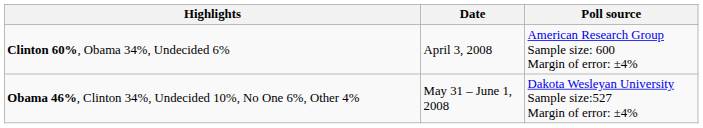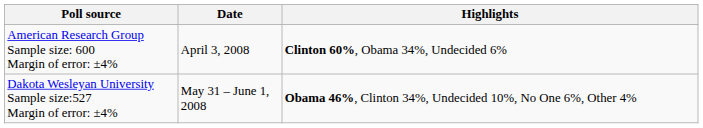columns swapped: (611, 14) <-> (212, 14)
